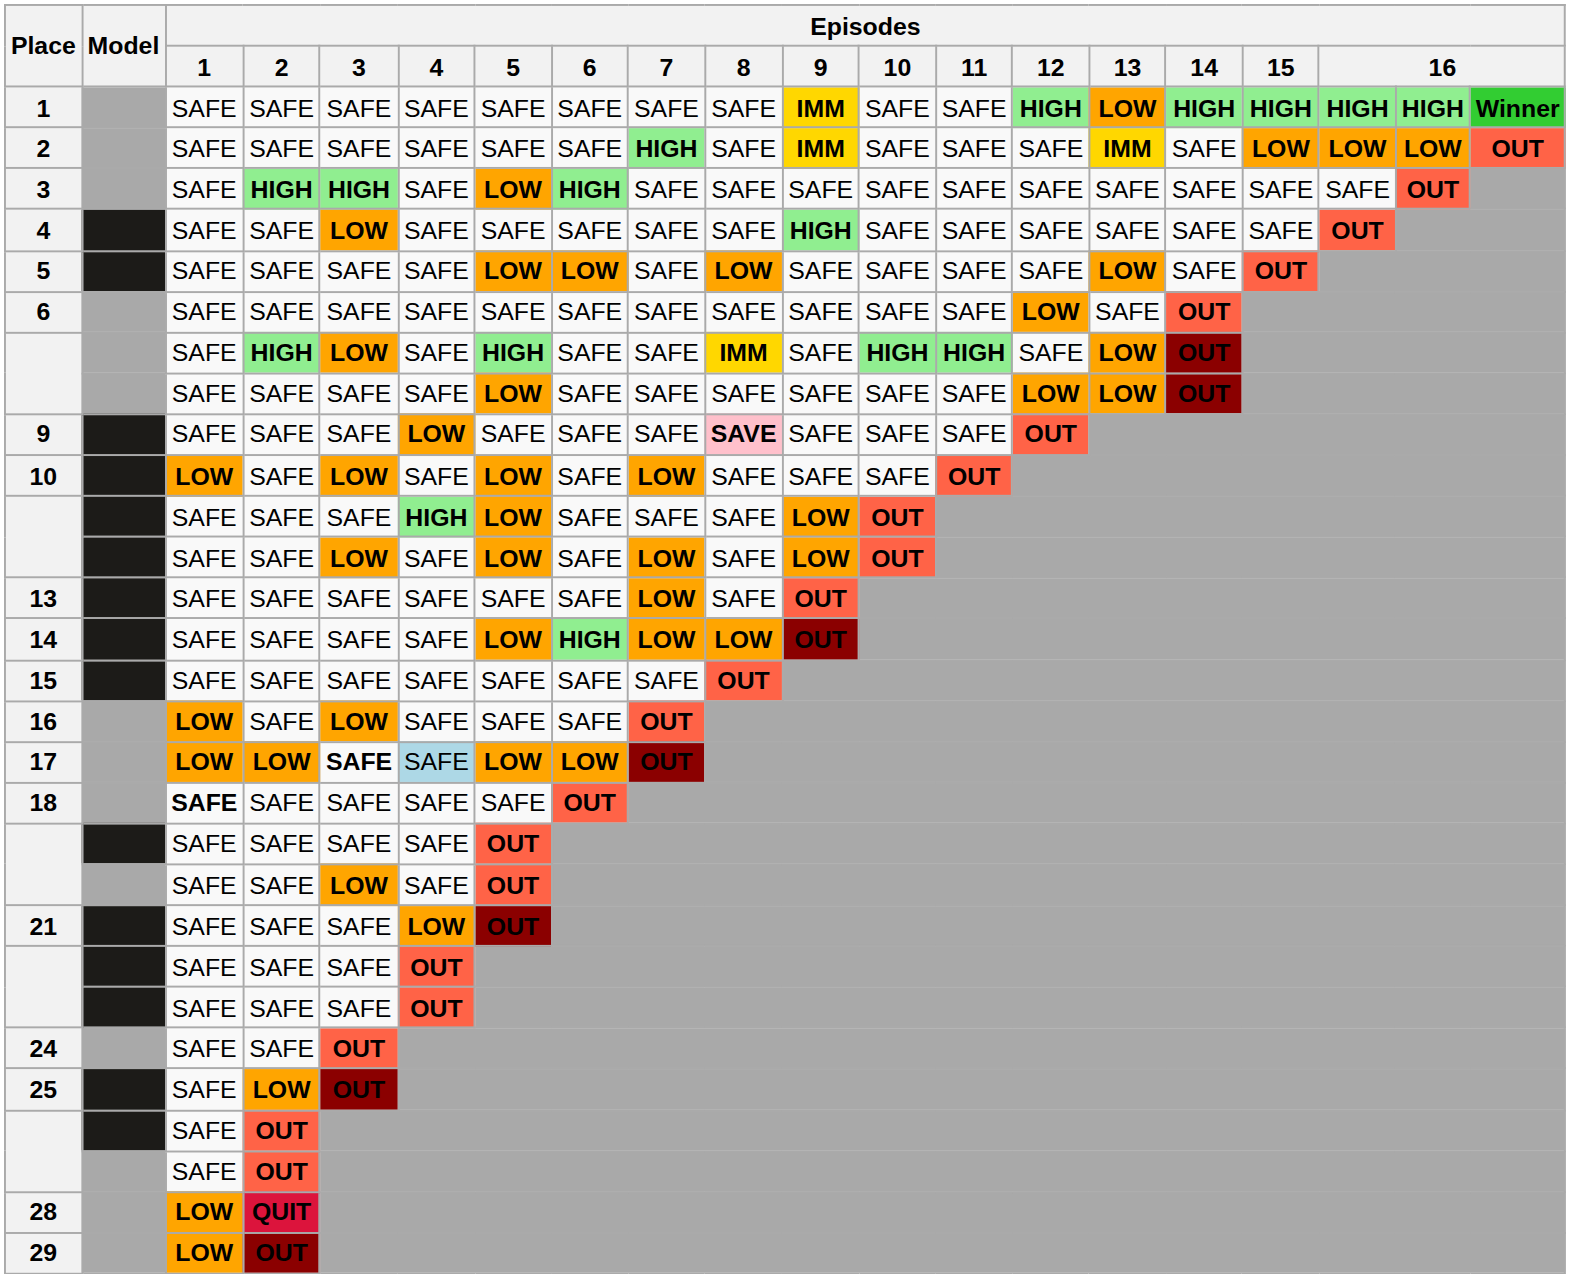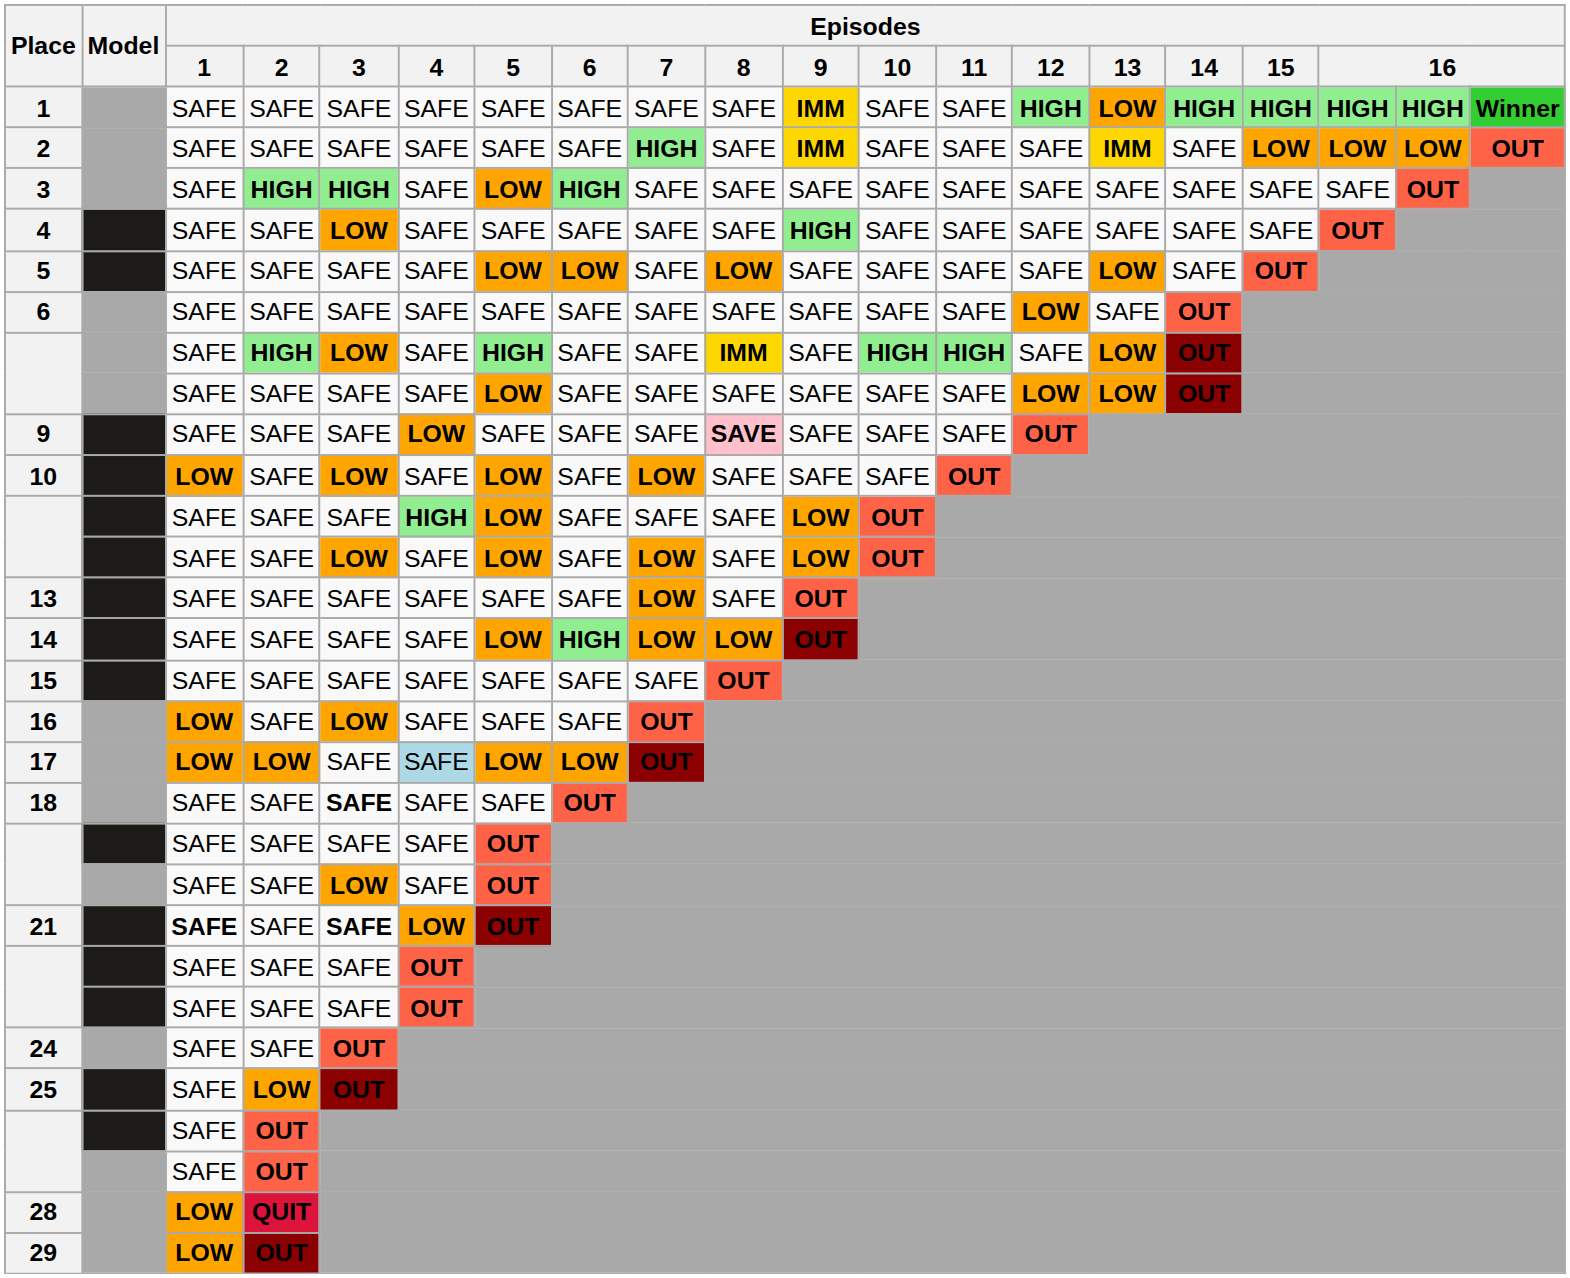(359, 762) bold -> (359, 762) normal
(204, 803) bold -> (204, 803) normal
(359, 803) normal -> (359, 803) bold
(204, 926) normal -> (204, 926) bold
(359, 926) normal -> (359, 926) bold
